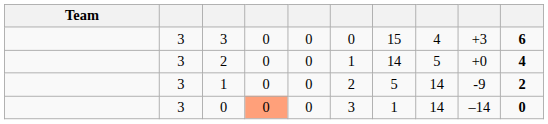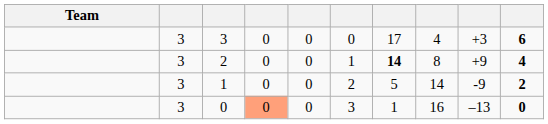(394, 38) 15 -> (394, 38) 17
(394, 61) normal -> (394, 61) bold
(437, 61) 5 -> (437, 61) 8
(479, 61) +0 -> (479, 61) +9
(437, 107) 14 -> (437, 107) 16
(479, 107) –14 -> (479, 107) –13
